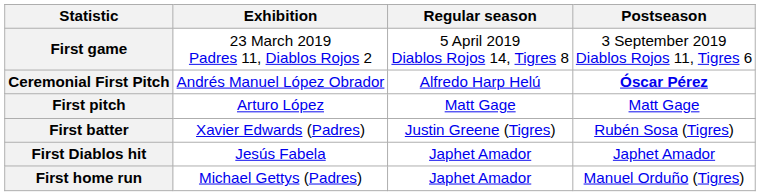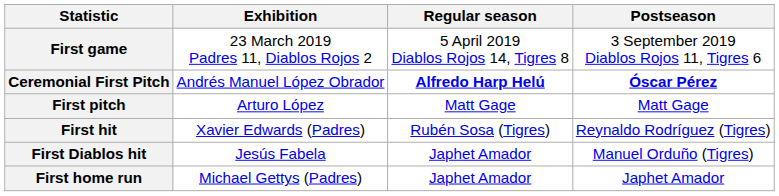(480, 81) normal -> (480, 81) bold
- row: (89, 130)
+ row: (89, 130)
(664, 154) Japhet Amador -> (673, 154) Manuel Orduño (Tigres)
(664, 178) Manuel Orduño (Tigres) -> (673, 178) Japhet Amador
